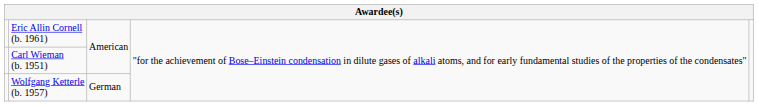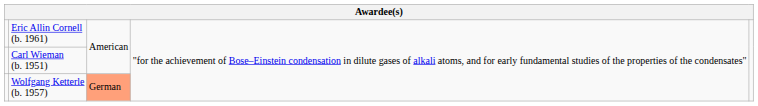(105, 87) no background -> (105, 87) lightsalmon background
